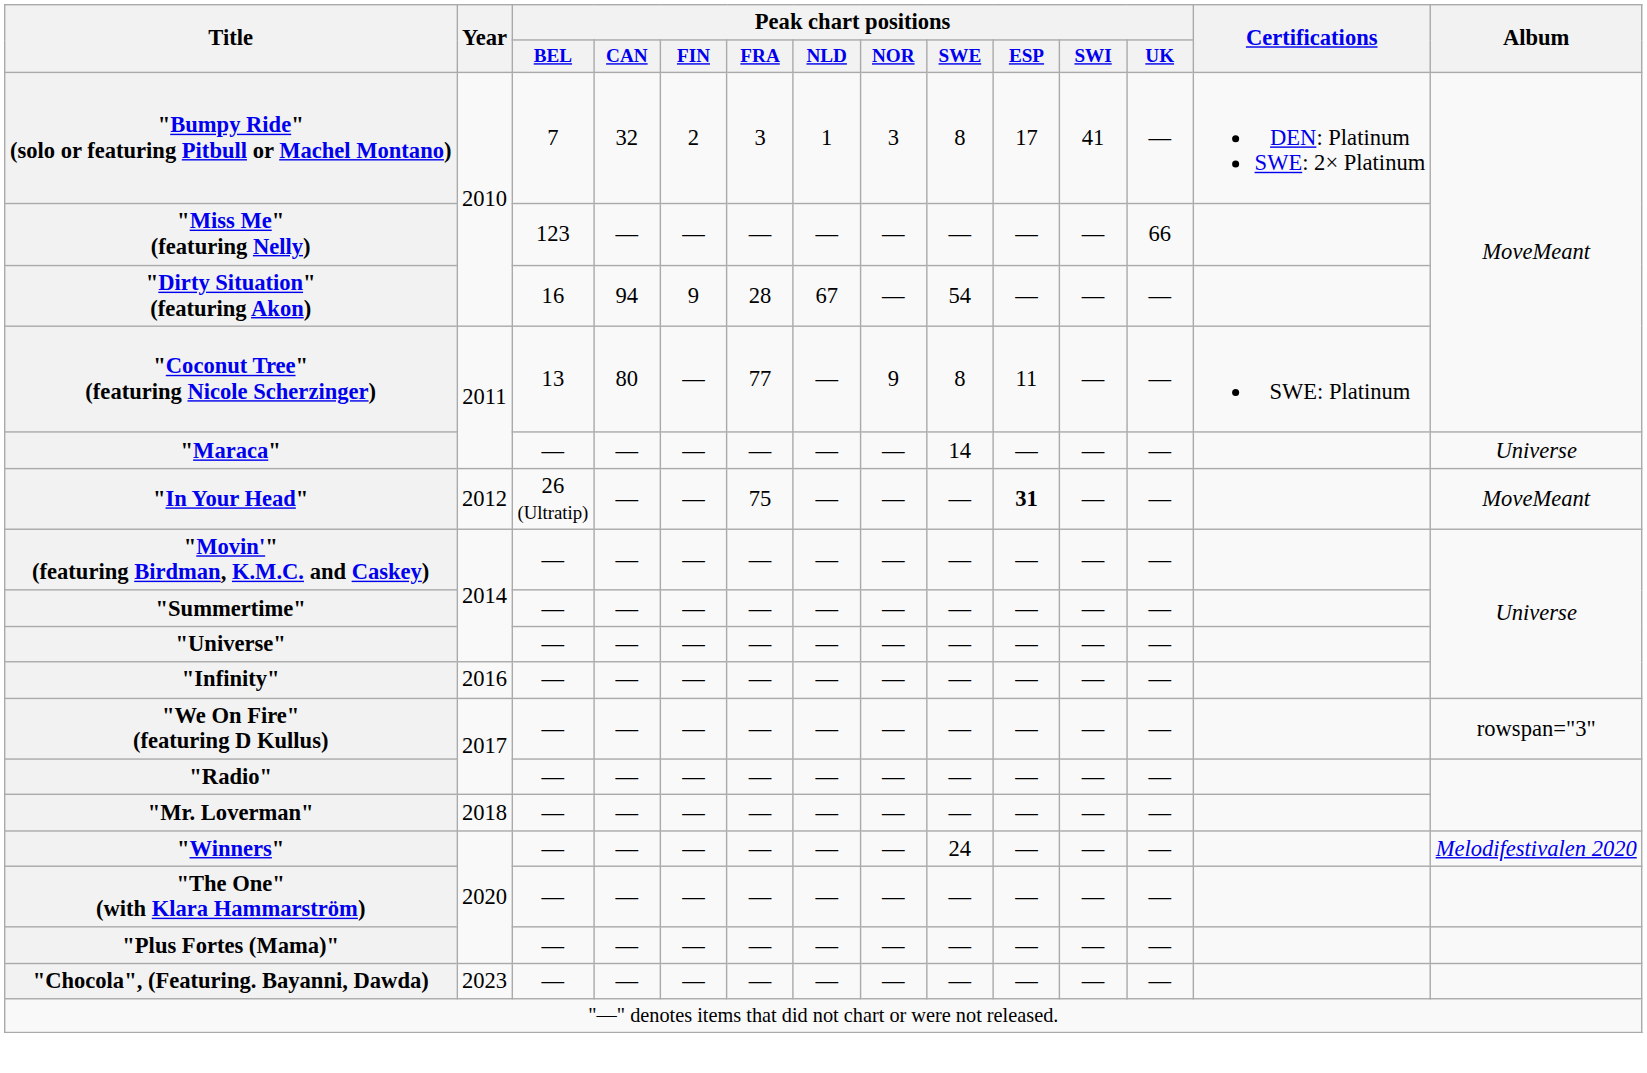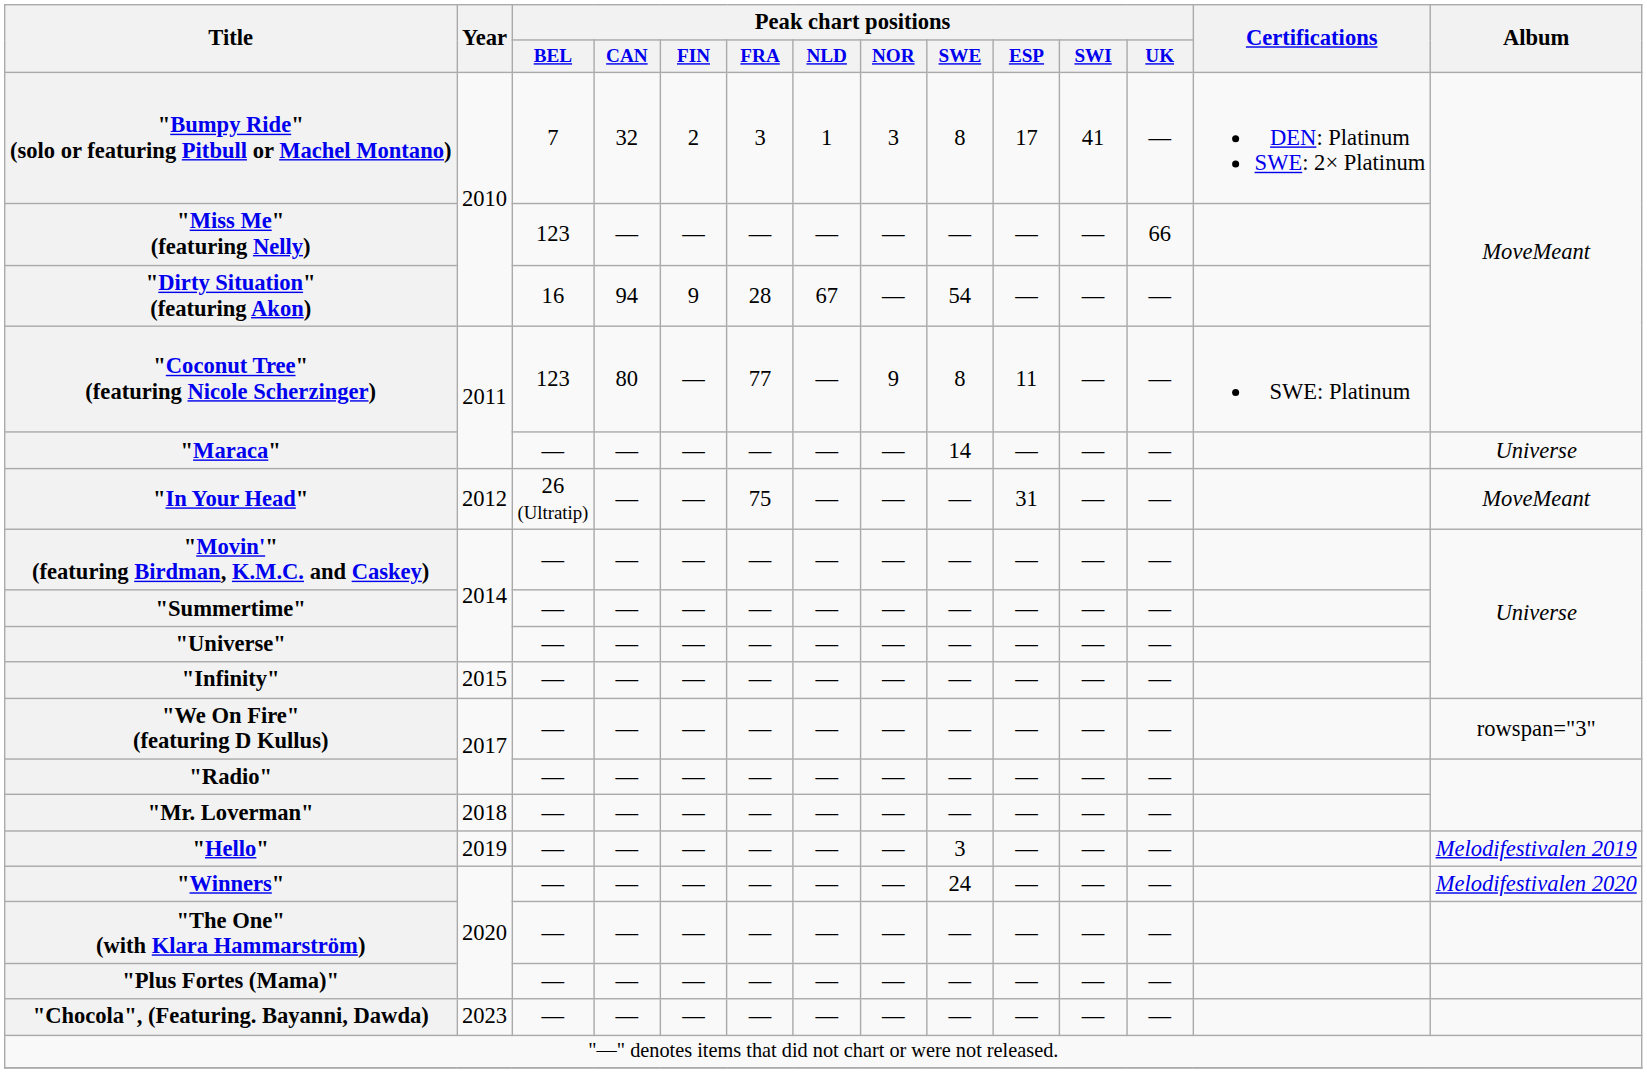(553, 379) 13 -> (553, 379) 123
(1026, 498) bold -> (1026, 498) normal
(484, 679) 2016 -> (484, 679) 2015
+ row: (231, 848)
